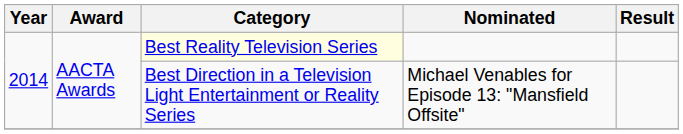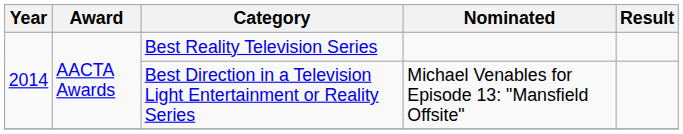(261, 46) lightyellow background -> (261, 46) no background
